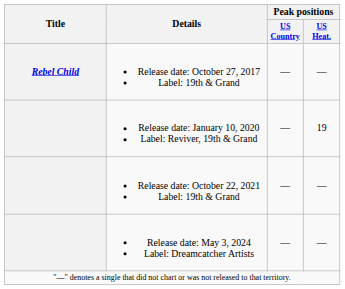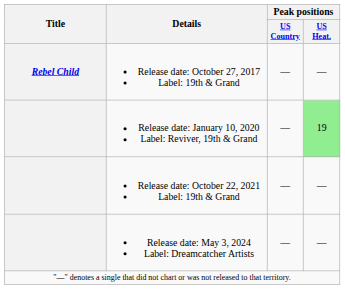(322, 128) no background -> (322, 128) lightgreen background
